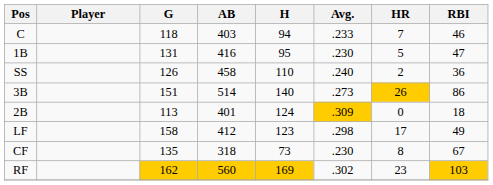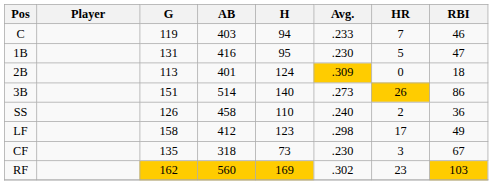(169, 33) 118 -> (169, 33) 119
rows swapped: (20, 111) <-> (20, 72)
(401, 151) 8 -> (401, 151) 3
